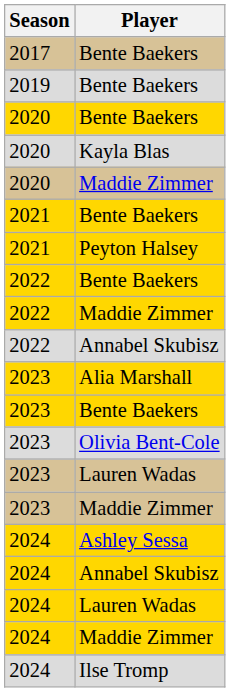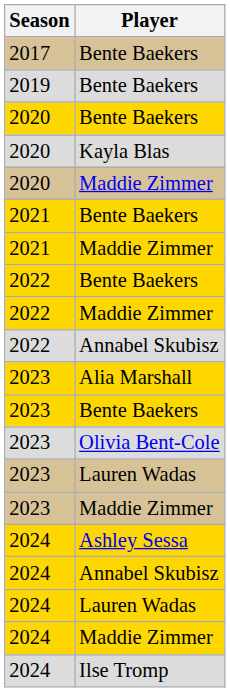(139, 248) Peyton Halsey -> (146, 248) Maddie Zimmer
